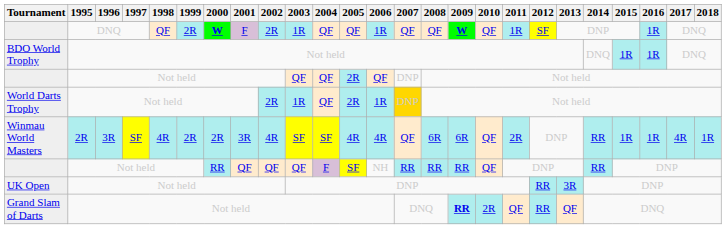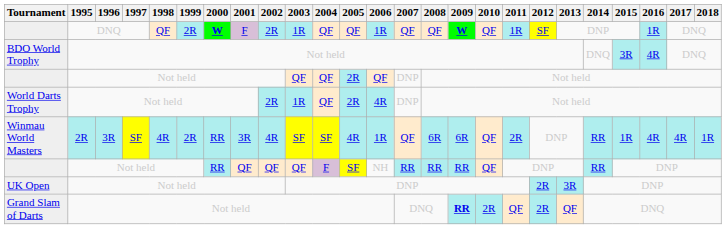(626, 54) 1R -> (626, 54) 3R
(653, 54) 1R -> (653, 54) 4R
(380, 101) 1R -> (380, 101) 4R
(408, 101) gold background -> (408, 101) no background
(217, 138) 2R -> (217, 138) RR
(380, 138) 4R -> (380, 138) 1R
(653, 138) 1R -> (653, 138) 4R
(543, 185) RR -> (543, 185) 2R
(543, 209) RR -> (543, 209) 2R
